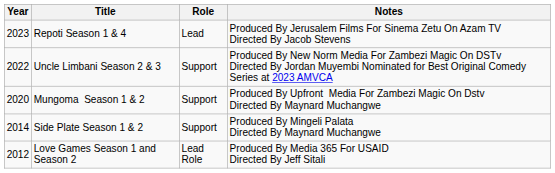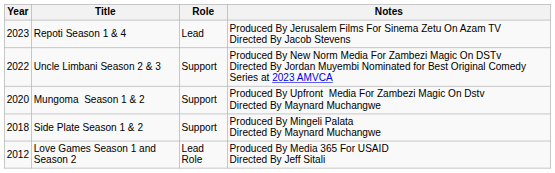(18, 127) 2014 -> (18, 127) 2018
